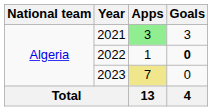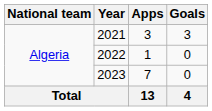(148, 34) lightgreen background -> (148, 34) no background
(187, 55) bold -> (187, 55) normal
(148, 75) khaki background -> (148, 75) no background
